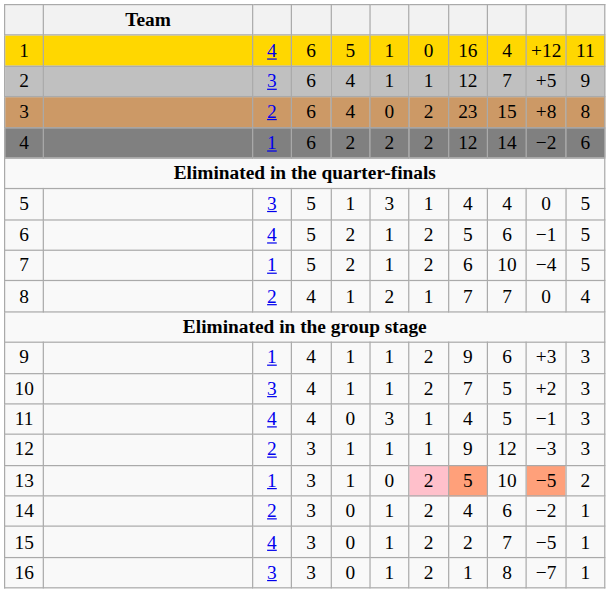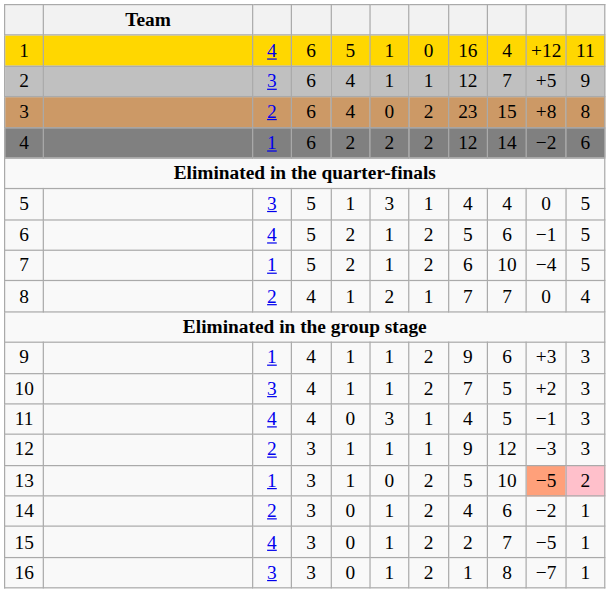(429, 480) pink background -> (429, 480) no background
(468, 480) lightsalmon background -> (468, 480) no background
(585, 480) no background -> (585, 480) pink background
